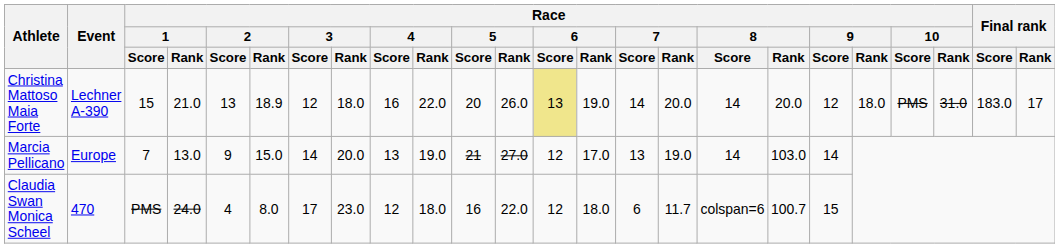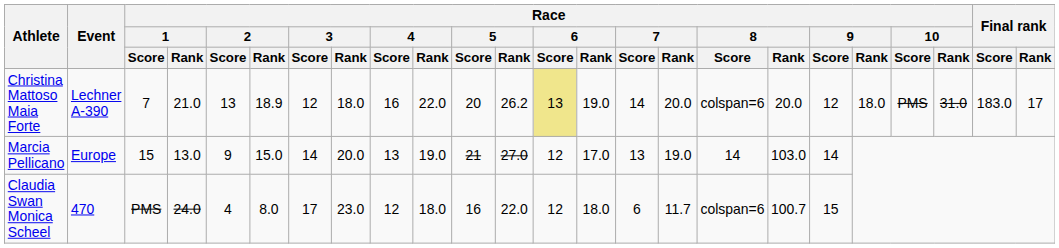(146, 103) 15 -> (146, 103) 7
(514, 103) 26.0 -> (514, 103) 26.2
(732, 103) 14 -> (732, 103) colspan=6
(146, 156) 7 -> (146, 156) 15
